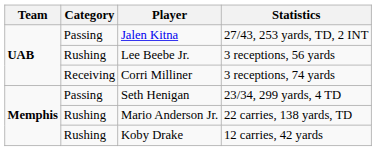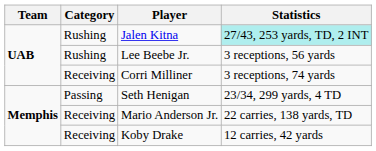(83, 35) Passing -> (85, 35) Rushing
(296, 35) no background -> (296, 35) paleturquoise background
(85, 115) Rushing -> (89, 115) Receiving
(85, 135) Rushing -> (89, 135) Receiving
